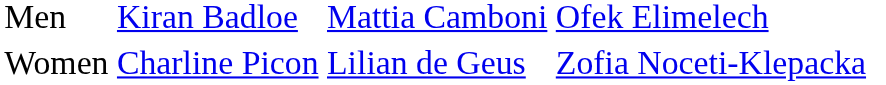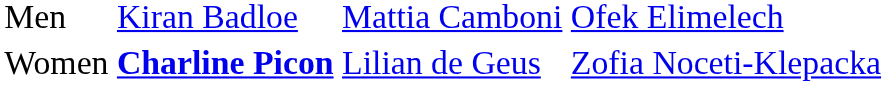(218, 63) normal -> (225, 63) bold
